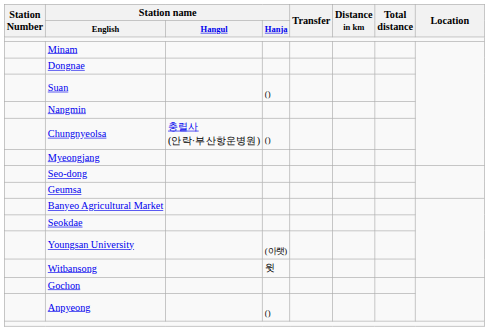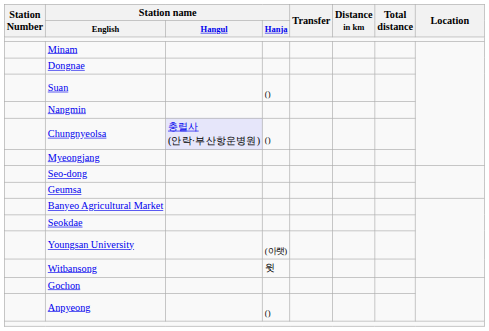(214, 133) no background -> (214, 133) lavender background
